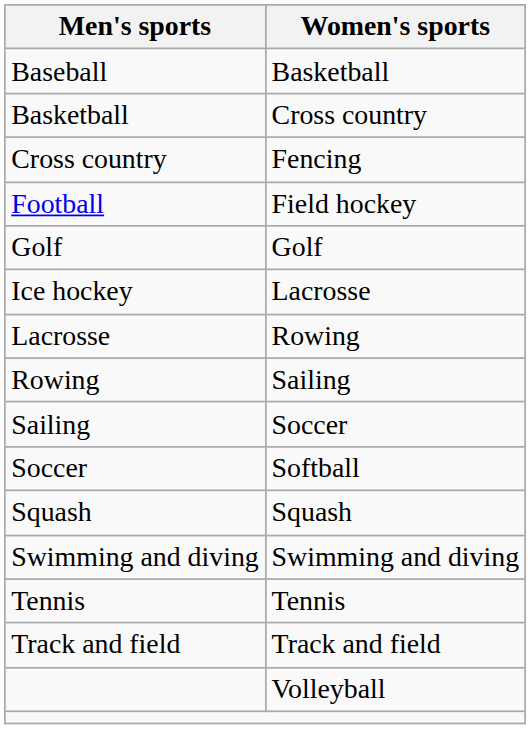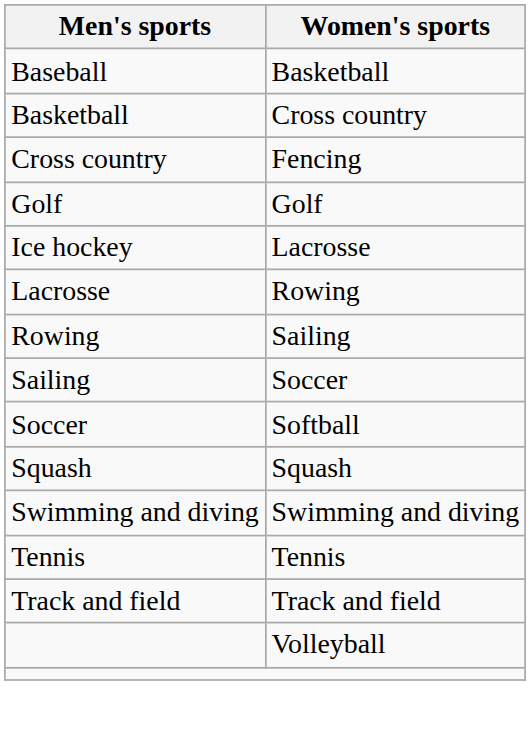- row: (344, 203)
